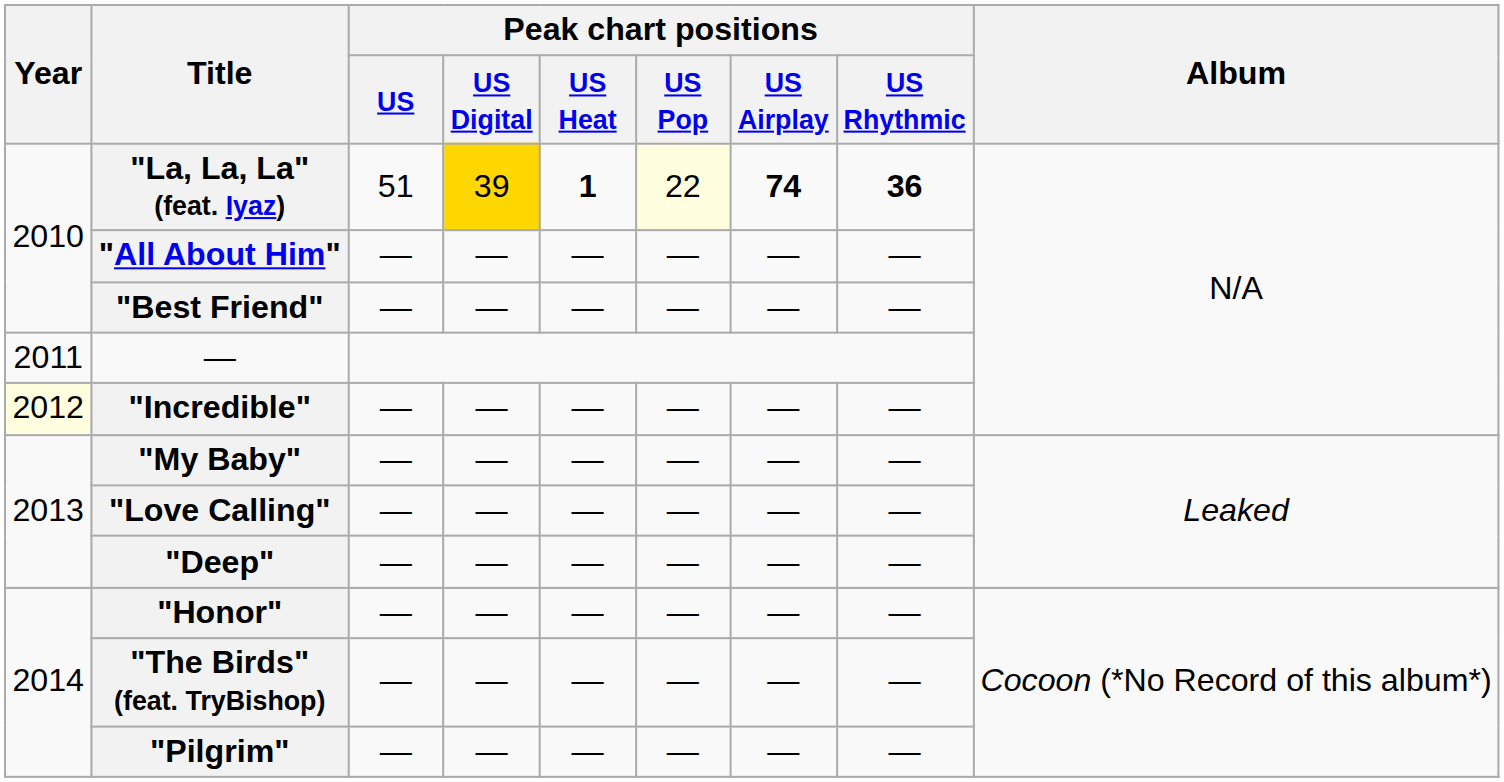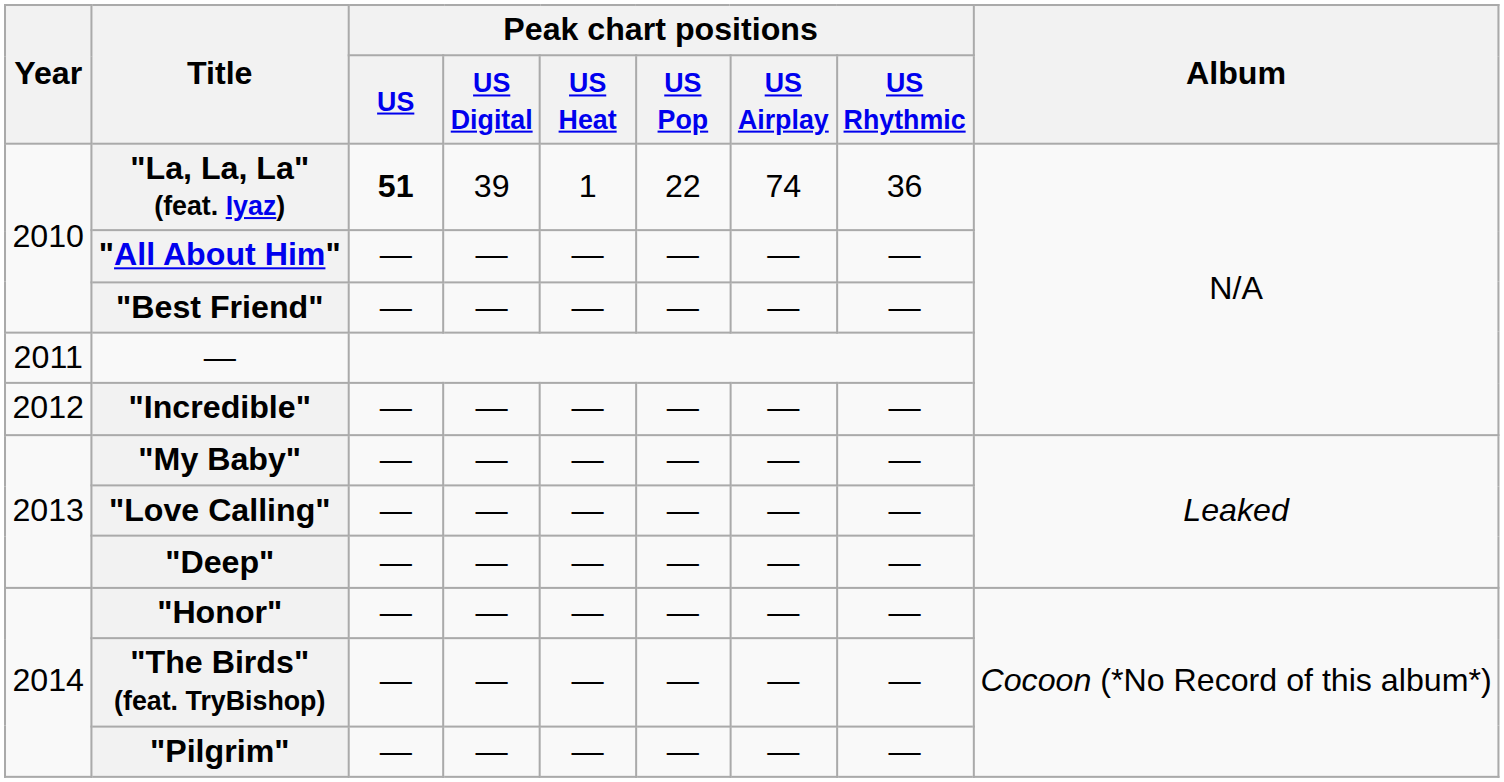(396, 186) normal -> (396, 186) bold
(492, 186) gold background -> (492, 186) no background
(588, 186) bold -> (588, 186) normal
(683, 186) lightyellow background -> (683, 186) no background
(783, 186) bold -> (783, 186) normal
(905, 186) bold -> (905, 186) normal
(48, 408) lightyellow background -> (48, 408) no background
